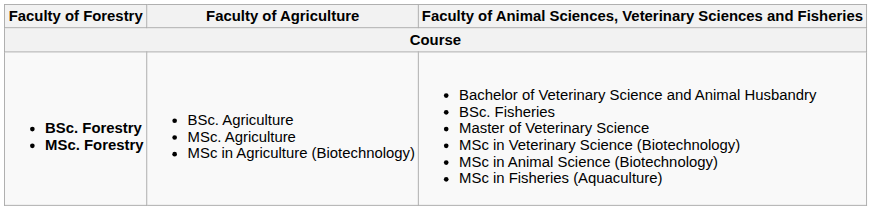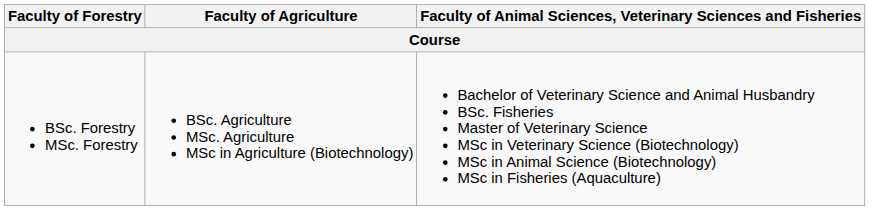(76, 137) bold -> (75, 137) normal
